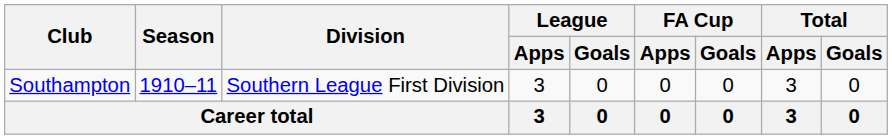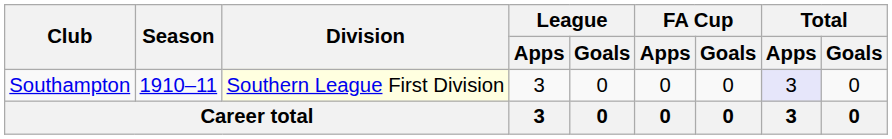(365, 85) no background -> (365, 85) lightyellow background
(791, 85) no background -> (791, 85) lavender background
